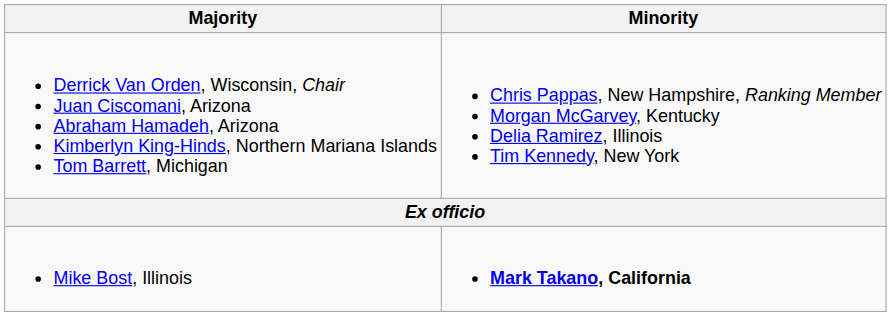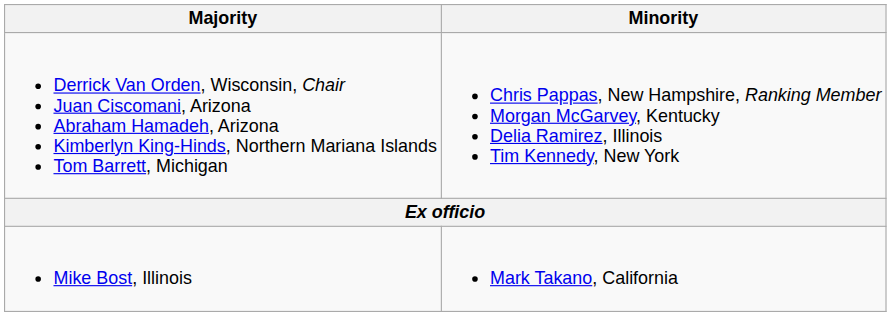(663, 279) bold -> (663, 279) normal
